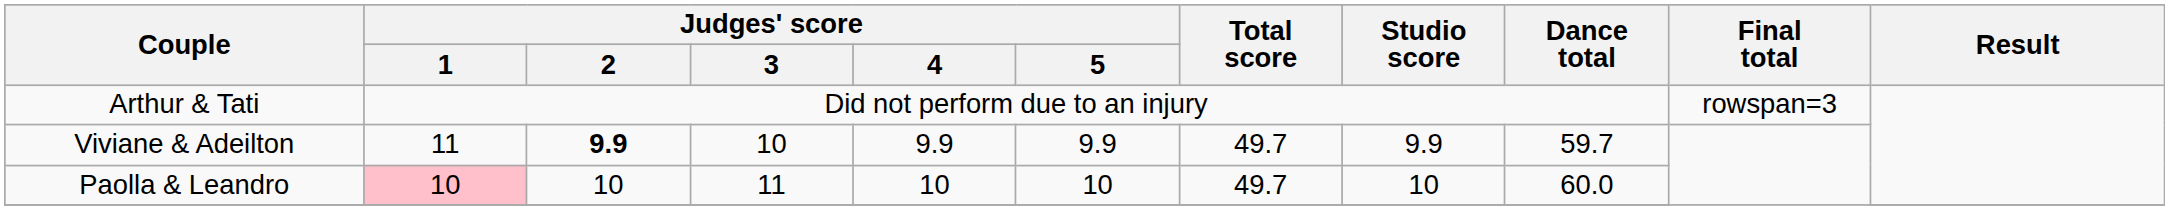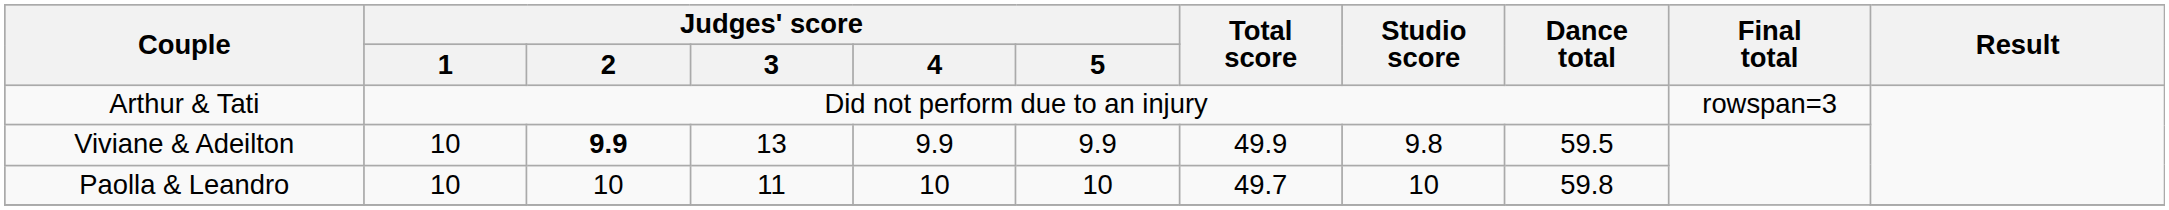(445, 144) 11 -> (445, 144) 10
(771, 144) 10 -> (771, 144) 13
(1261, 144) 49.7 -> (1261, 144) 49.9
(1424, 144) 9.9 -> (1424, 144) 9.8
(1587, 144) 59.7 -> (1587, 144) 59.5
(445, 184) pink background -> (445, 184) no background
(1587, 184) 60.0 -> (1587, 184) 59.8
